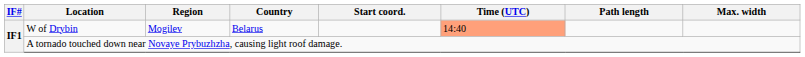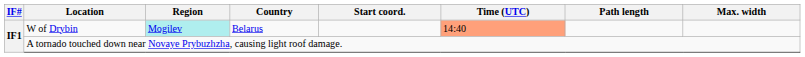(165, 28) no background -> (165, 28) paleturquoise background
